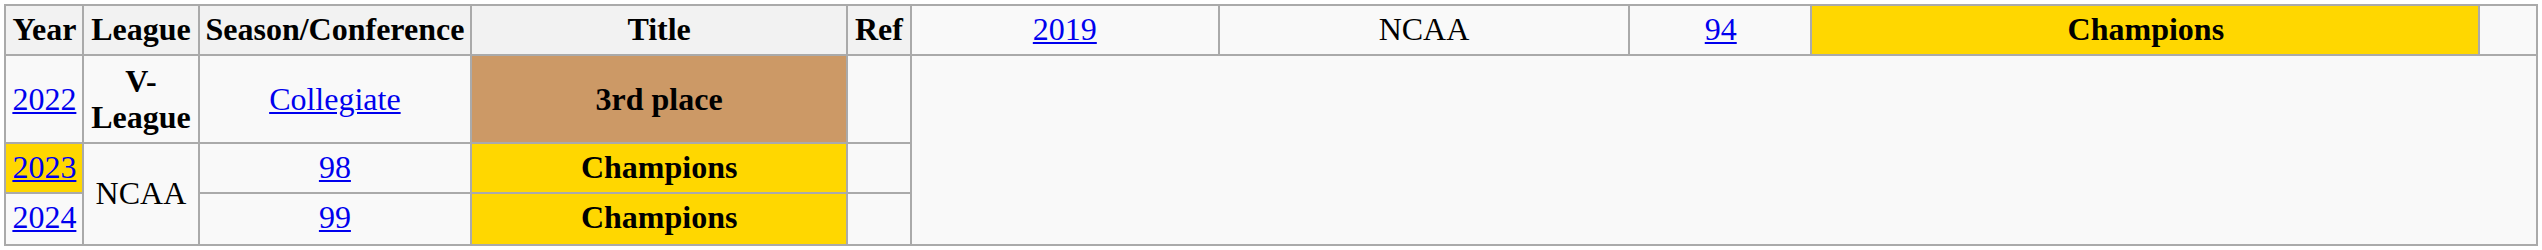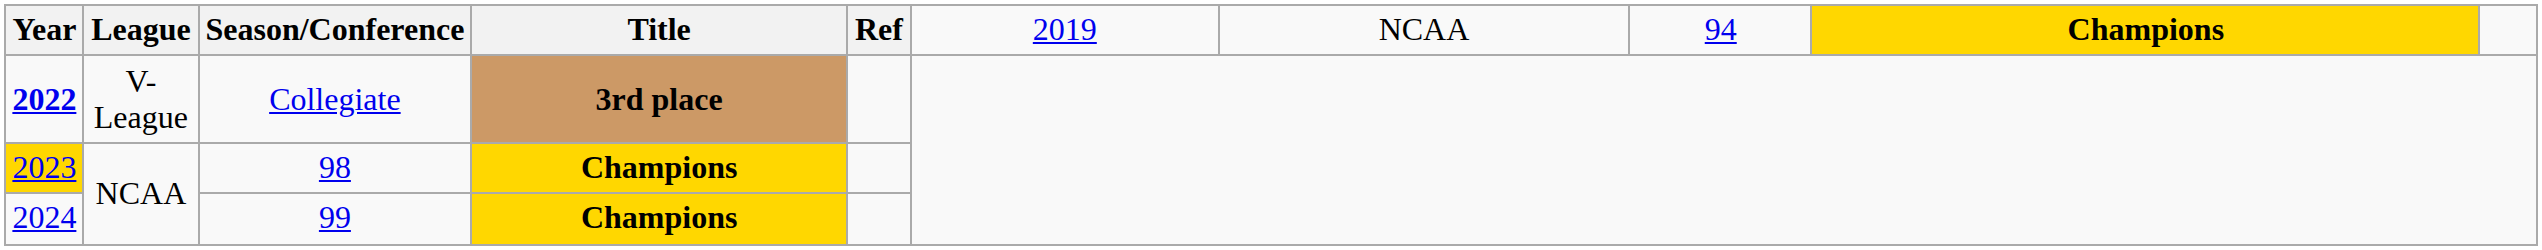(44, 98) normal -> (44, 98) bold
(141, 98) bold -> (141, 98) normal
